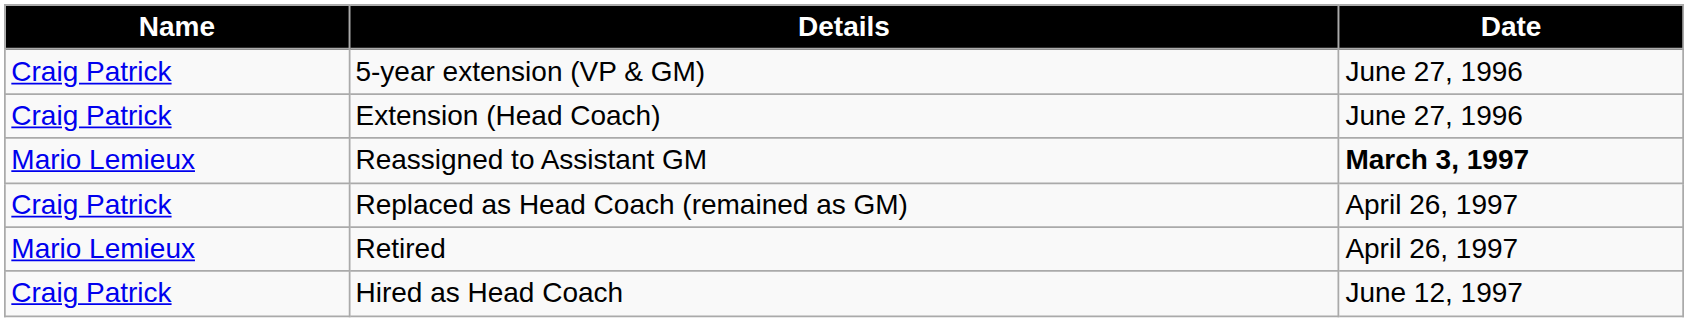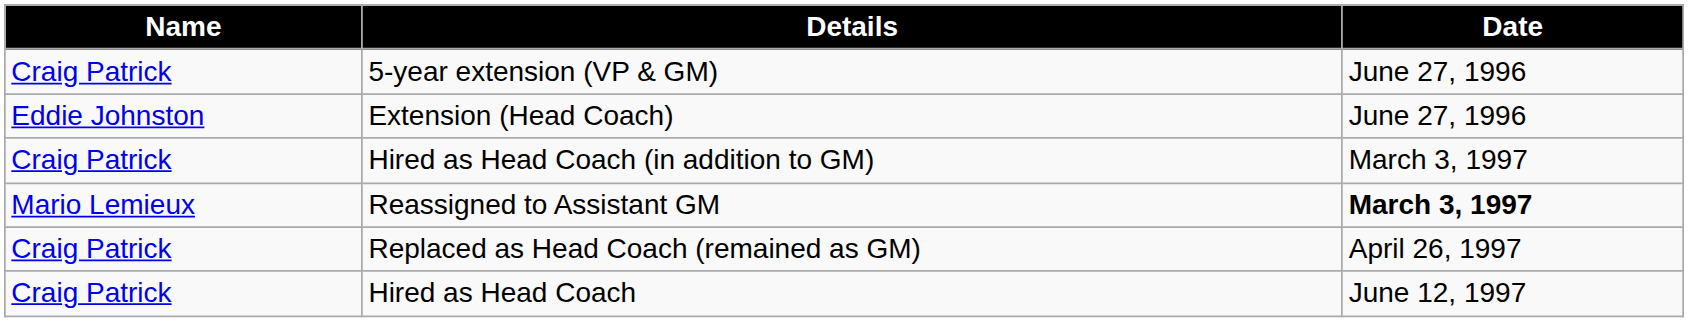(91, 115) Craig Patrick -> (108, 115) Eddie Johnston
+ row: (621, 159)
- row: (401, 248)
